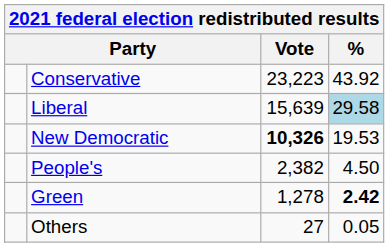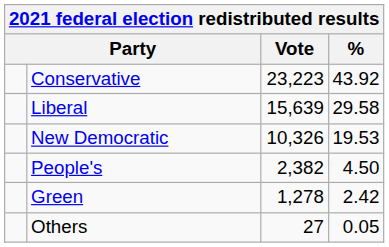(356, 108) lightblue background -> (356, 108) no background
(295, 138) bold -> (295, 138) normal
(361, 197) bold -> (361, 197) normal
